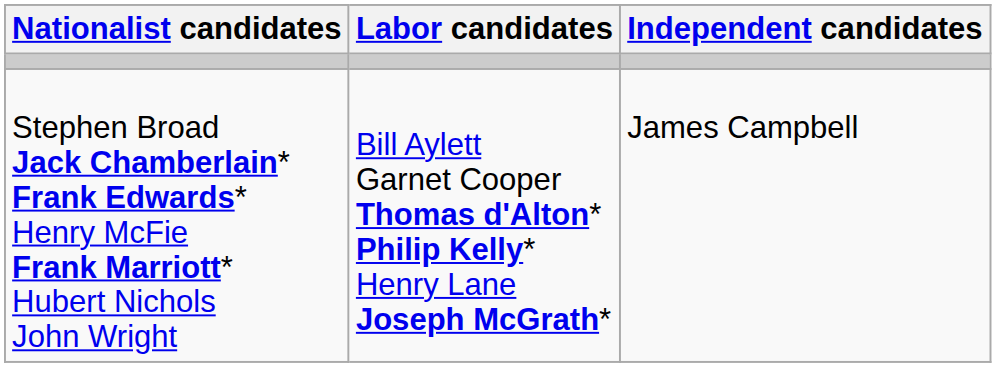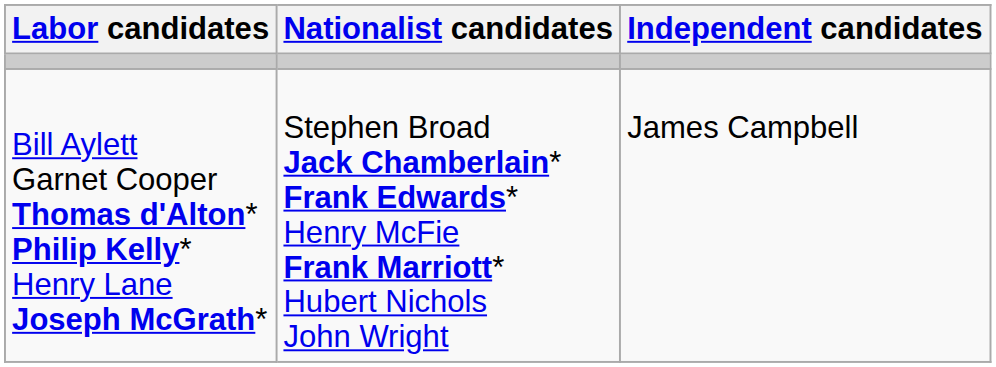columns swapped: (484, 29) <-> (177, 29)
